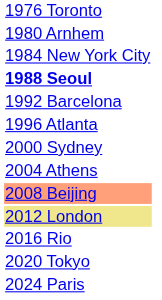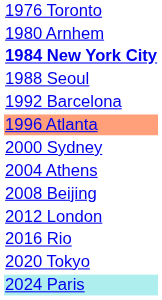(78, 56) normal -> (81, 56) bold
(49, 79) bold -> (47, 79) normal
(51, 124) no background -> (51, 124) lightsalmon background
(51, 193) lightsalmon background -> (51, 193) no background
(54, 216) khaki background -> (54, 216) no background
(45, 285) no background -> (45, 285) paleturquoise background
